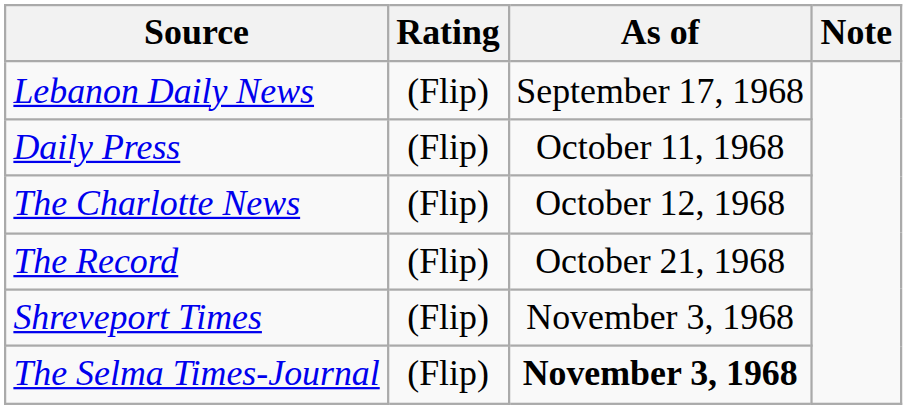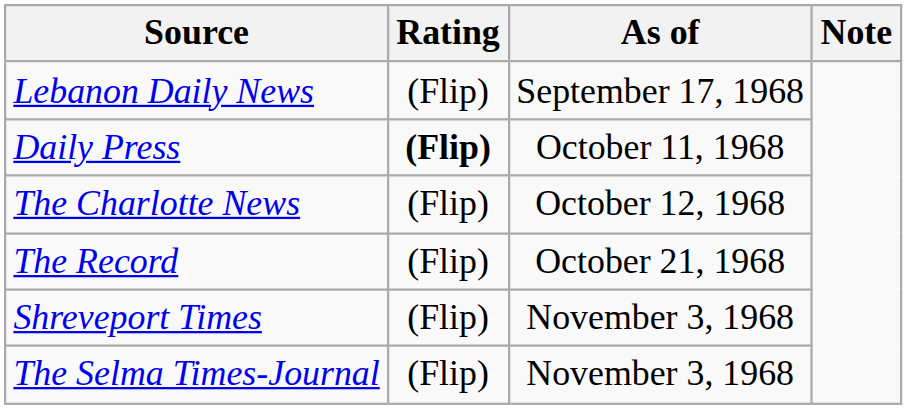(448, 146) normal -> (448, 146) bold
(660, 373) bold -> (660, 373) normal
